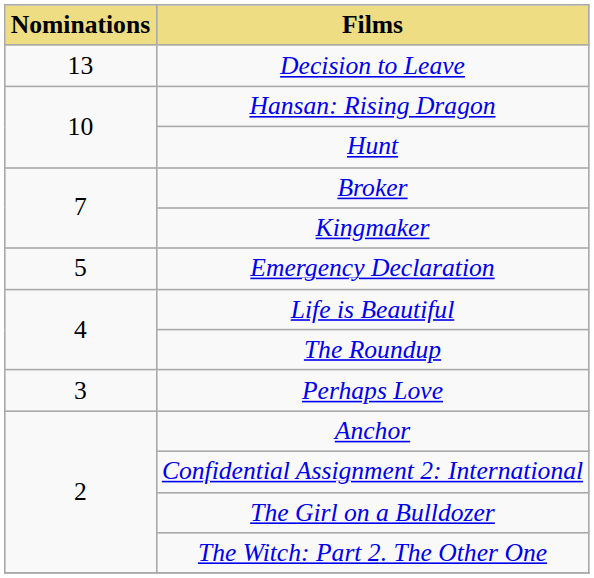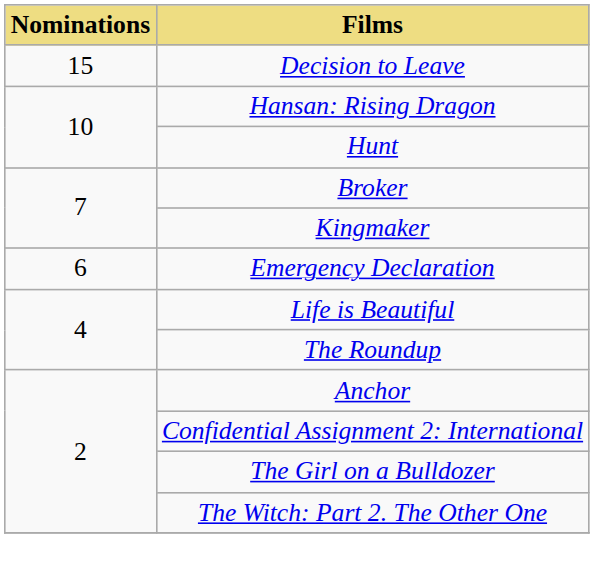(80, 65) 13 -> (80, 65) 15
(80, 268) 5 -> (80, 268) 6
- row: (372, 390)
